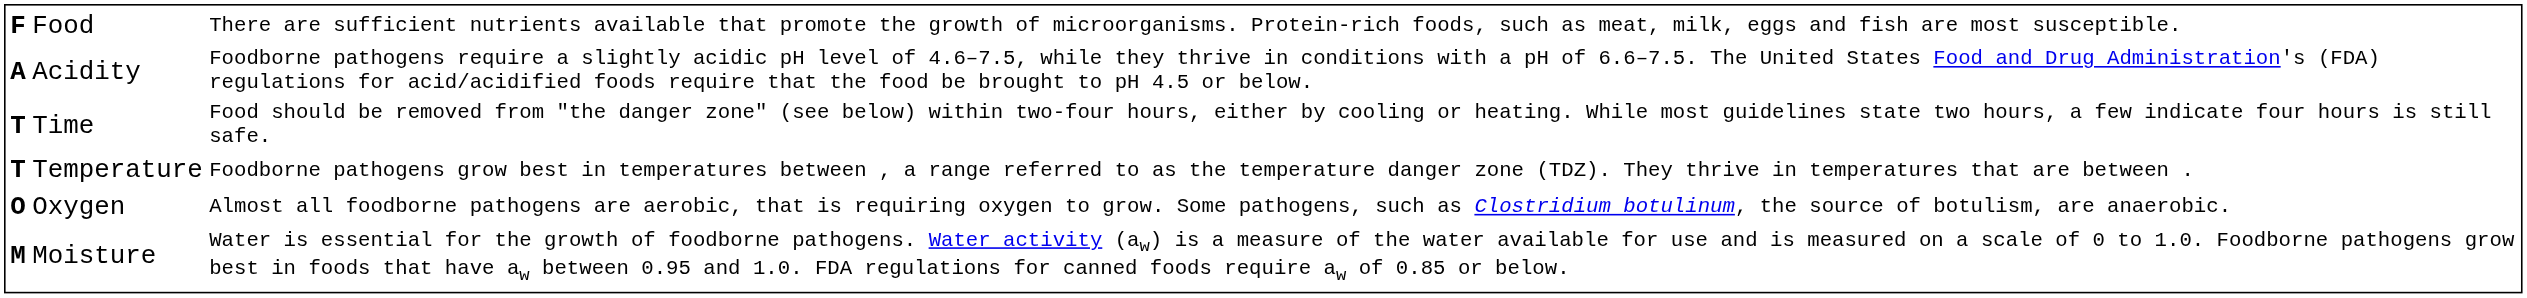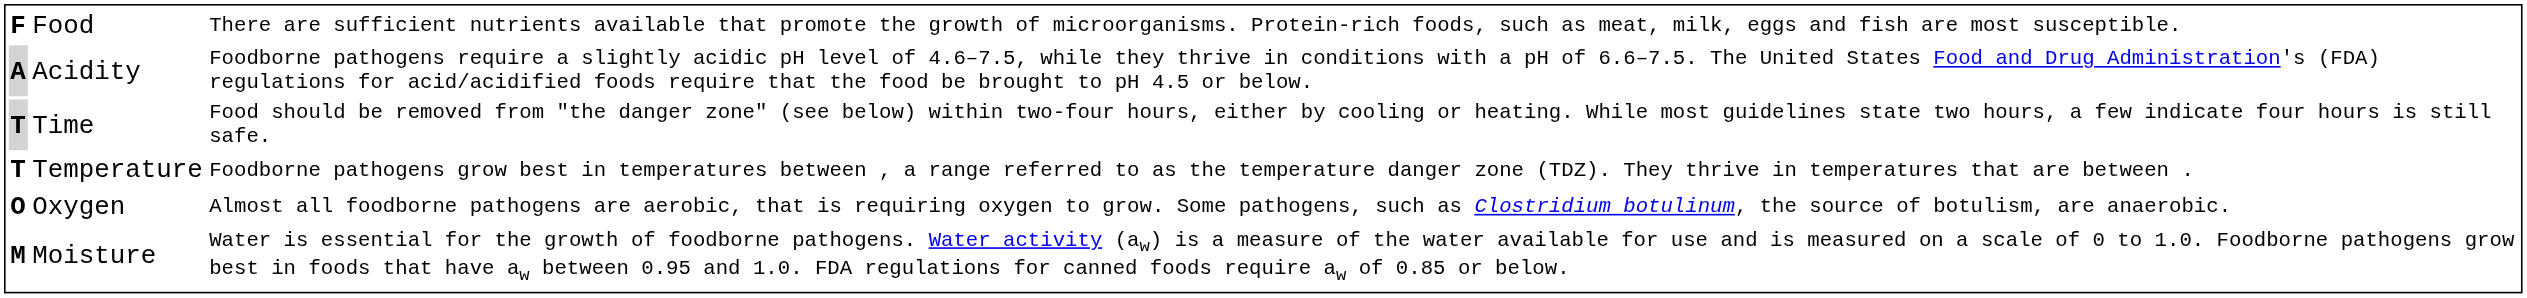(18, 71) no background -> (18, 71) lightgrey background
(18, 125) no background -> (18, 125) lightgrey background
